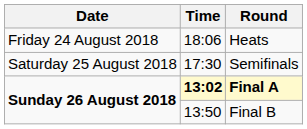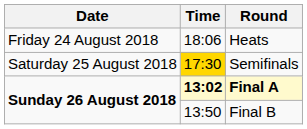(203, 64) no background -> (203, 64) gold background
